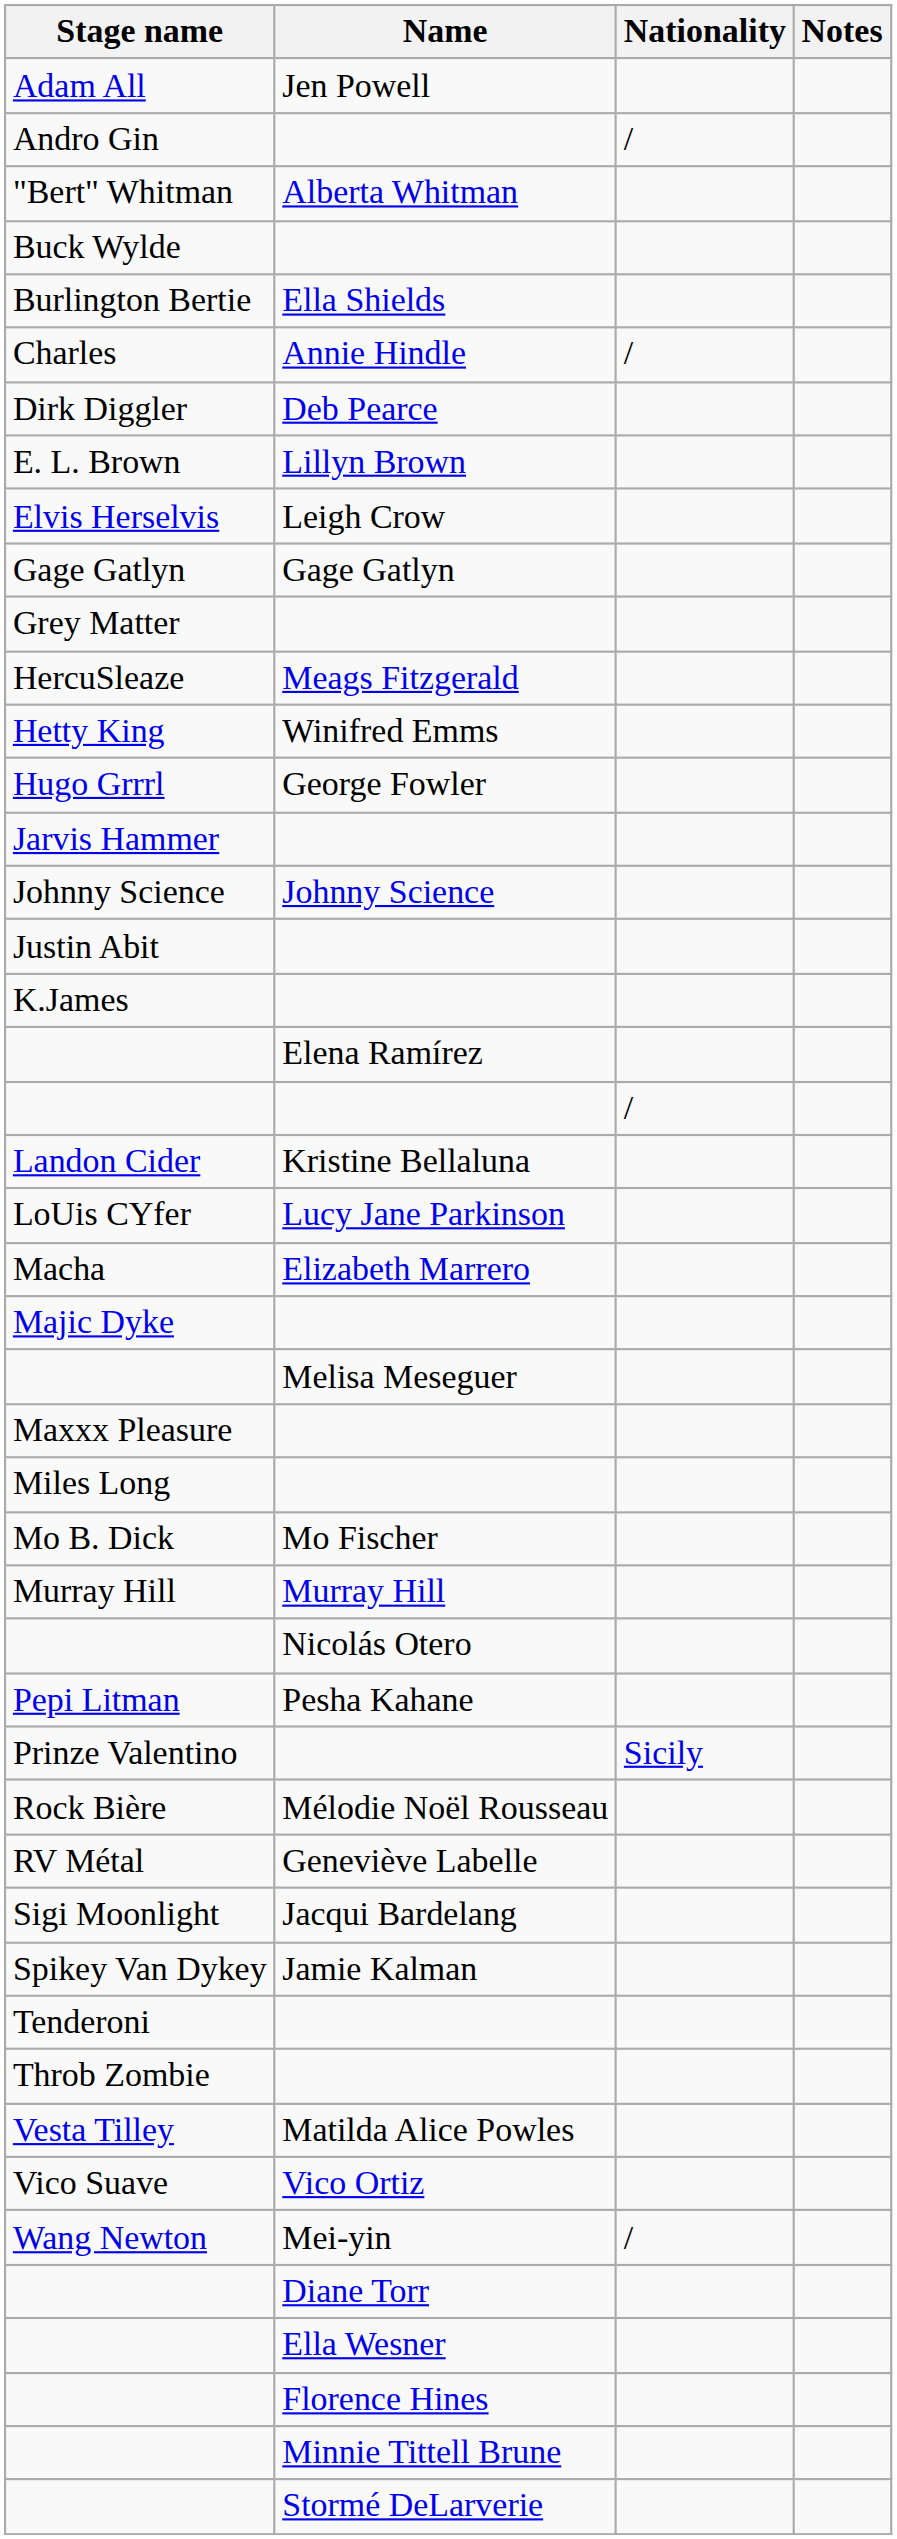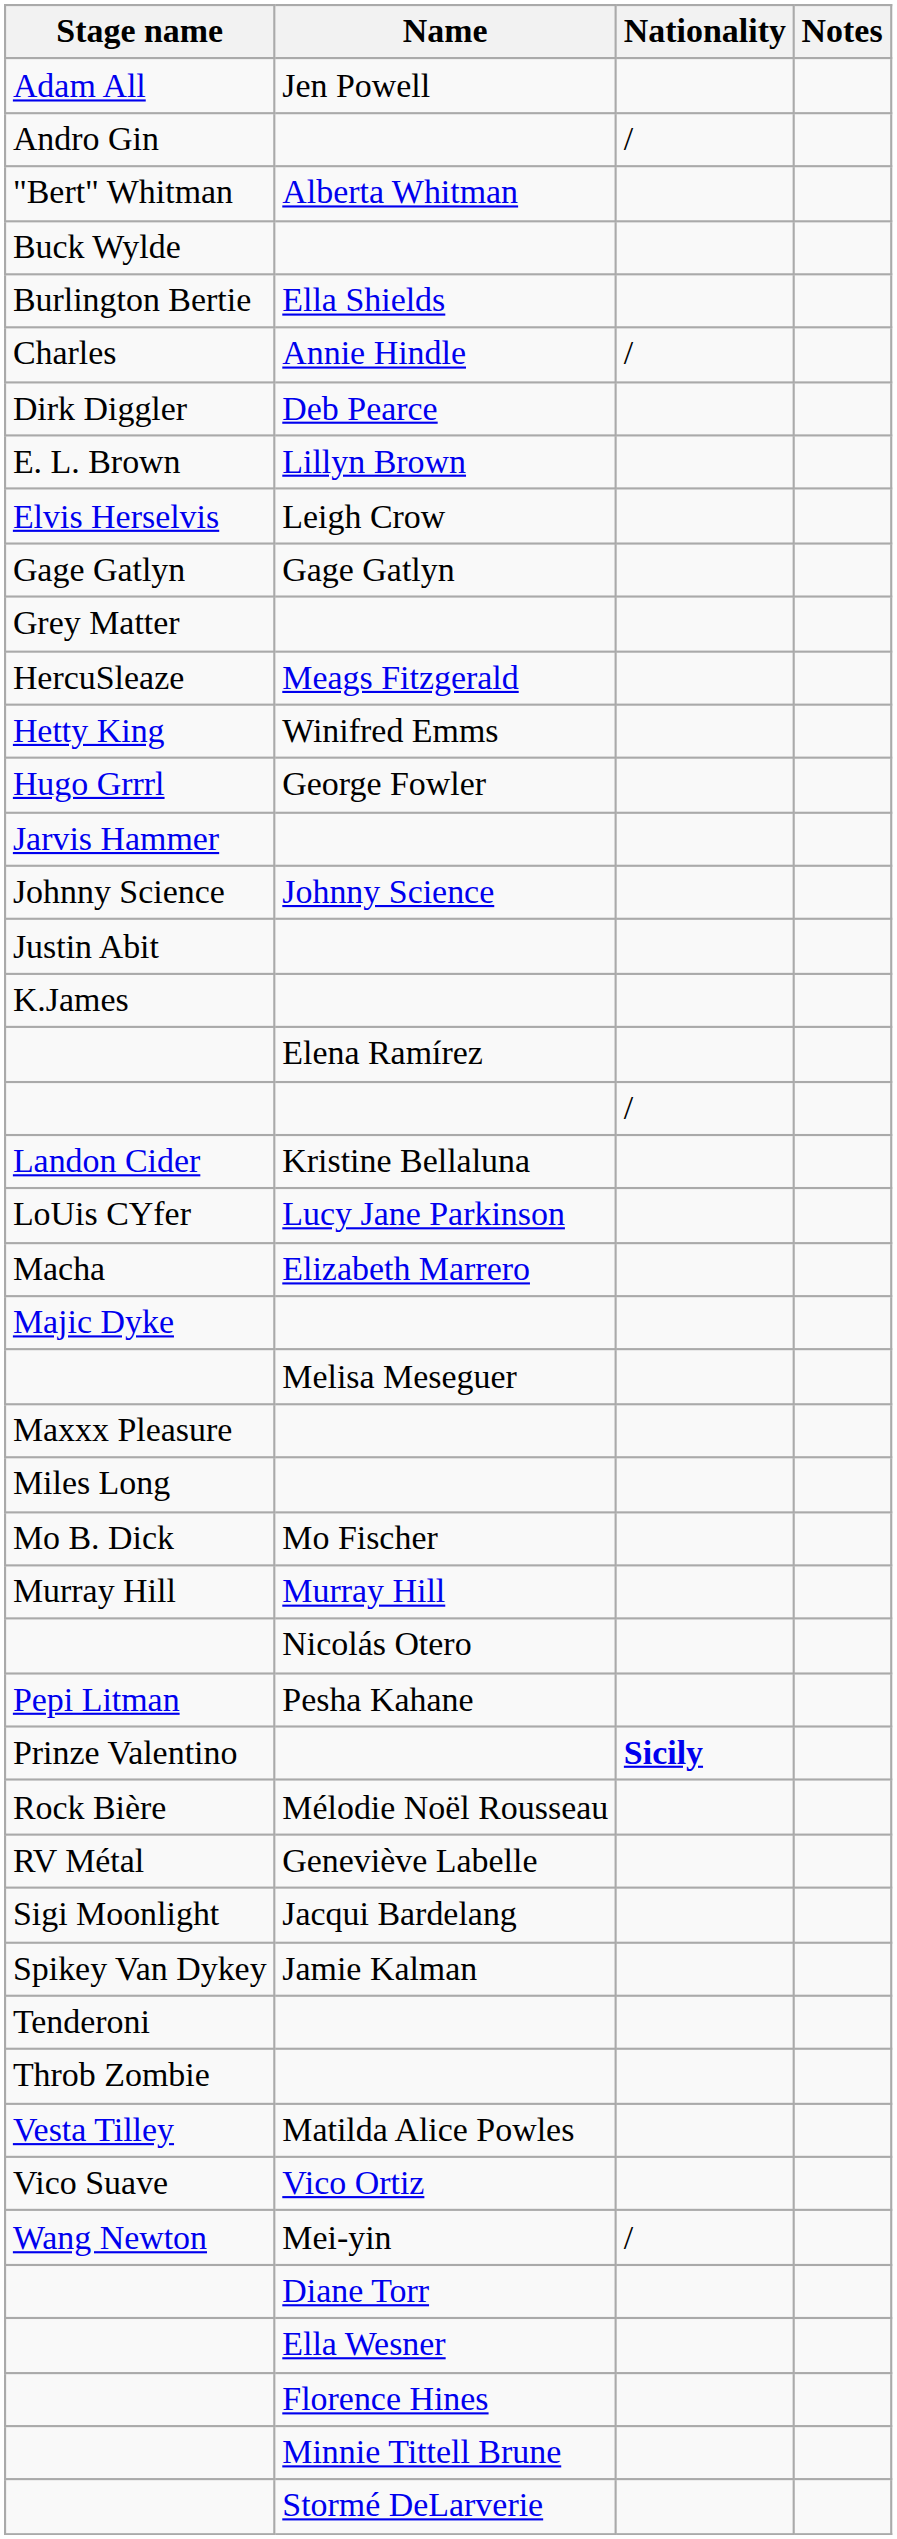(663, 1752) normal -> (663, 1752) bold
